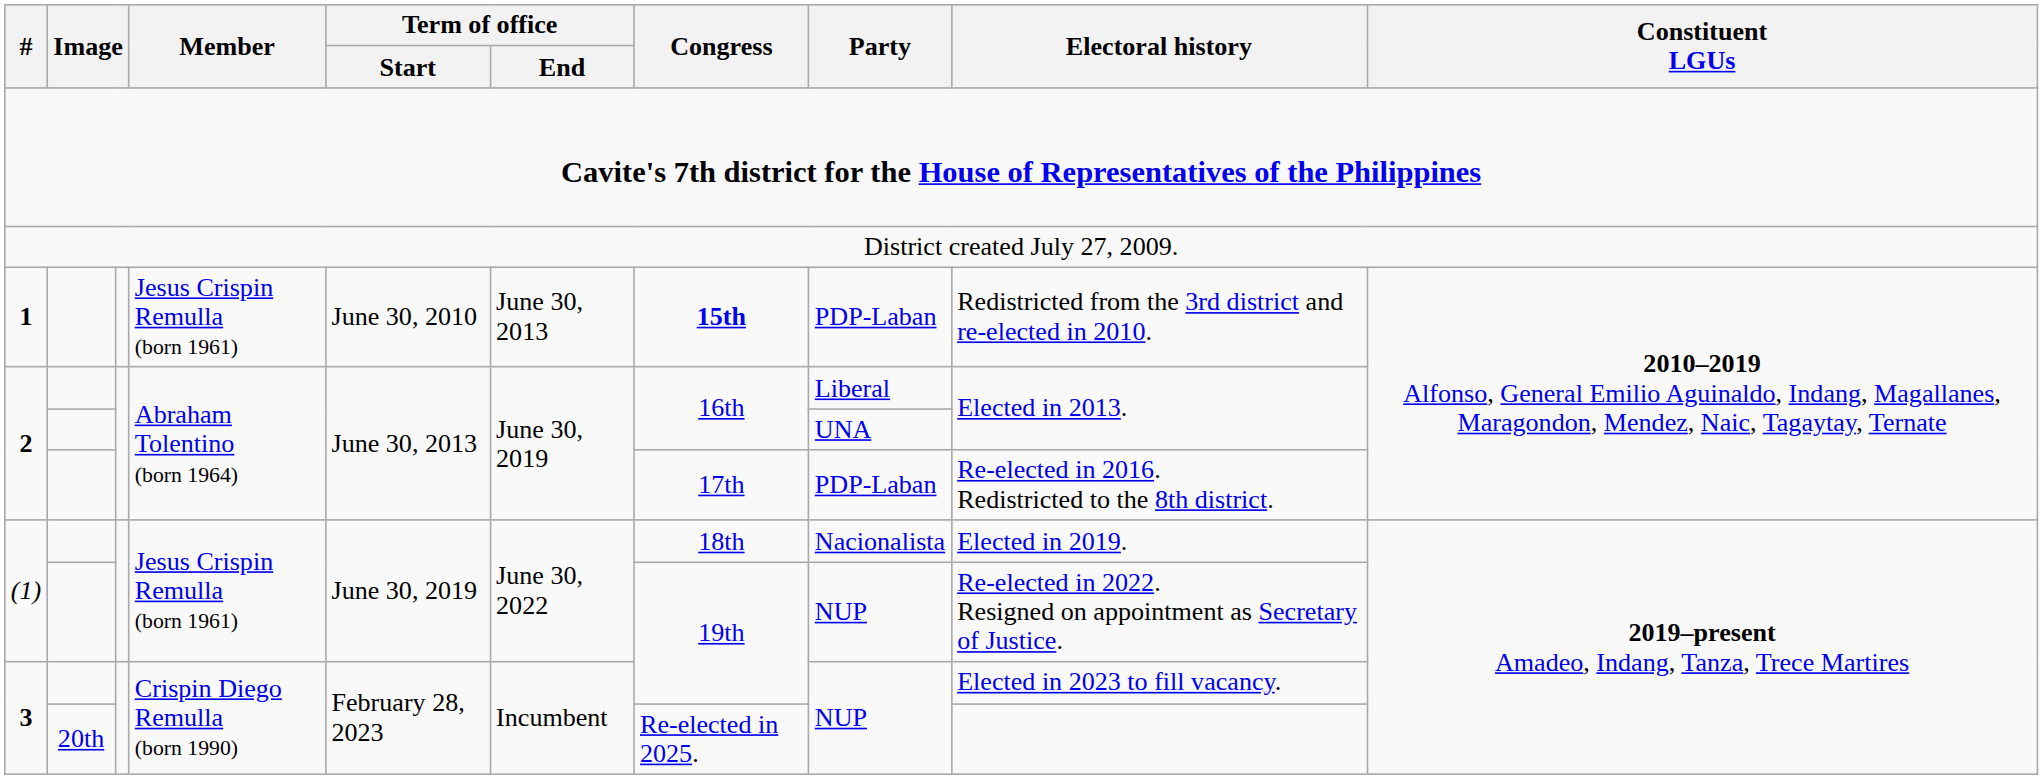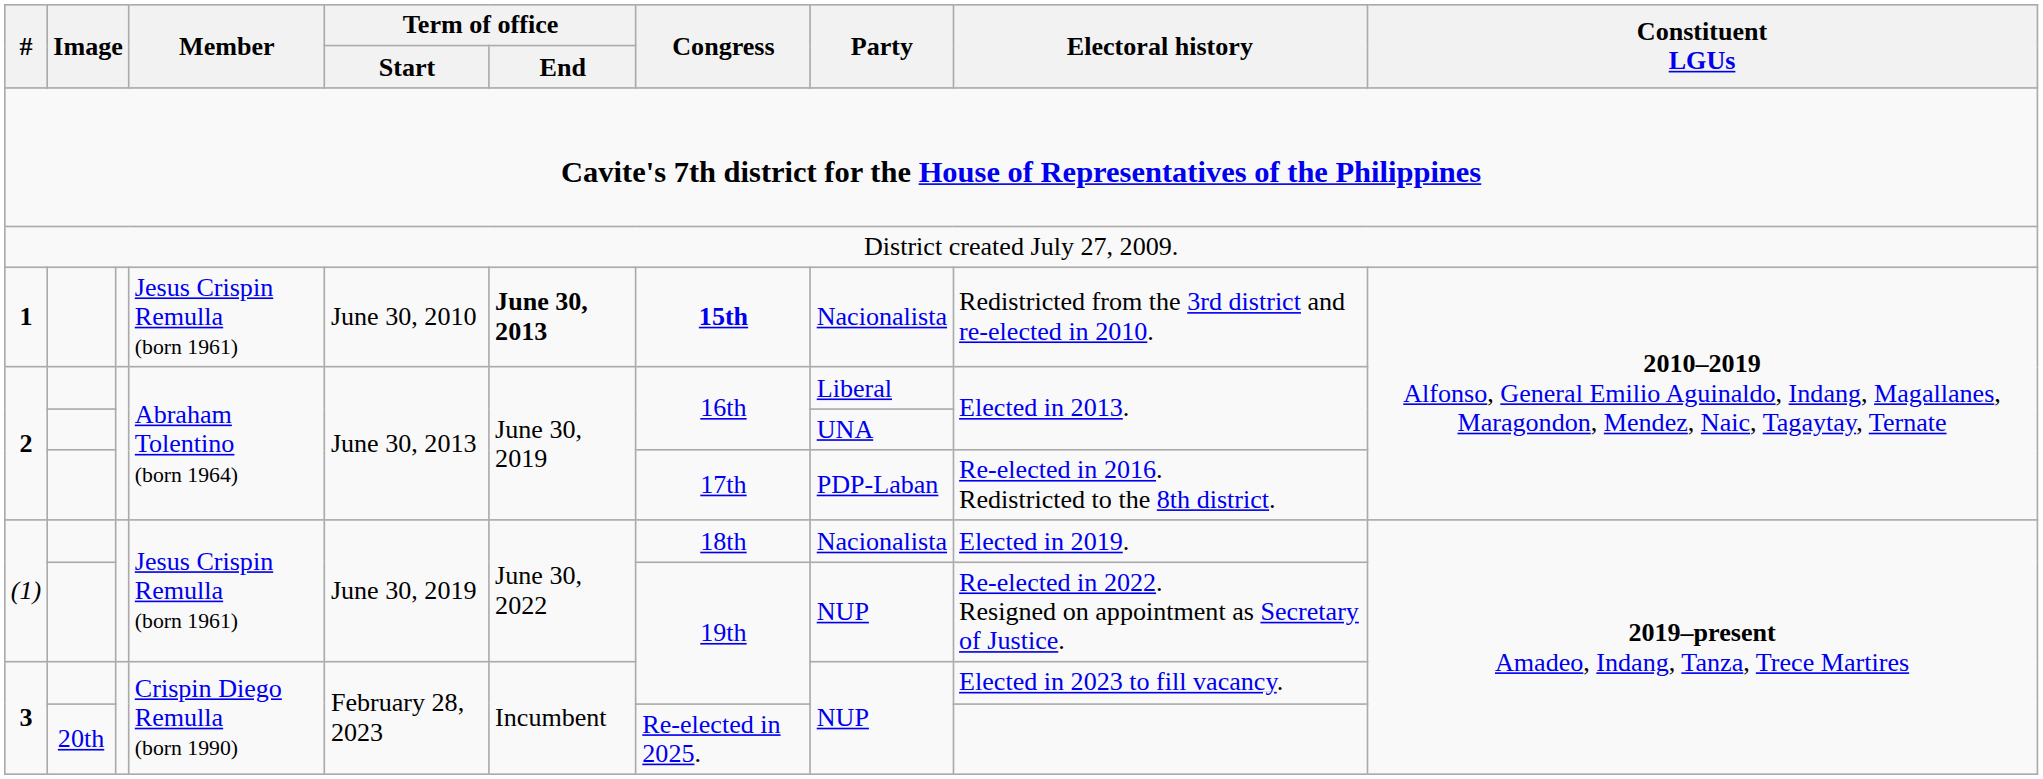(540, 316) normal -> (541, 316) bold
(876, 316) PDP-Laban -> (882, 316) Nacionalista
